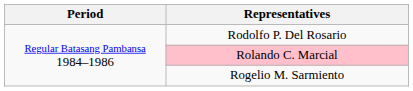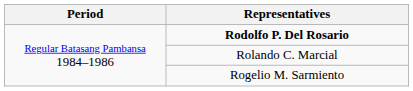(287, 34) normal -> (287, 34) bold
(287, 55) pink background -> (287, 55) no background
